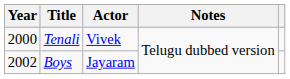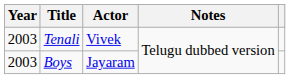(22, 39) 2000 -> (22, 39) 2003
(22, 62) 2002 -> (22, 62) 2003
